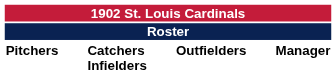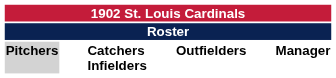(32, 50) no background -> (32, 50) lightgrey background
